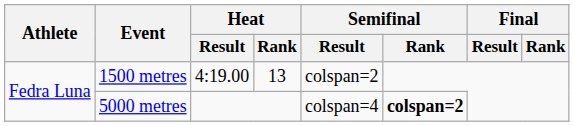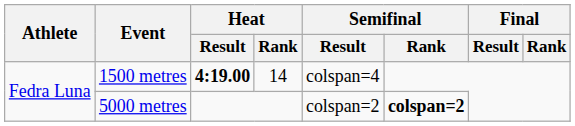(222, 76) normal -> (223, 76) bold
(277, 76) 13 -> (278, 76) 14
(342, 76) colspan=2 -> (343, 76) colspan=4
(342, 106) colspan=4 -> (343, 106) colspan=2
